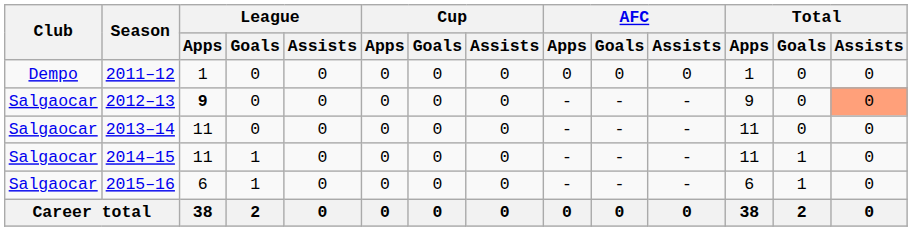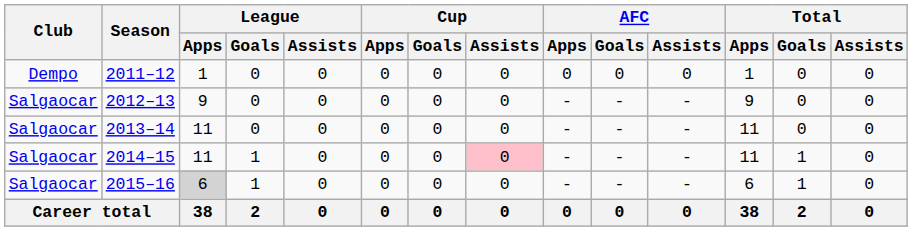(203, 101) bold -> (203, 101) normal
(869, 101) lightsalmon background -> (869, 101) no background
(505, 157) no background -> (505, 157) pink background
(203, 185) no background -> (203, 185) lightgrey background
